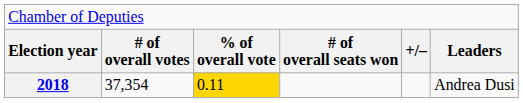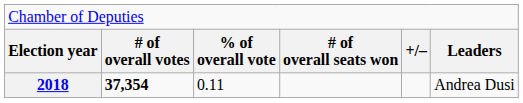(127, 85) normal -> (127, 85) bold
(211, 85) gold background -> (211, 85) no background
